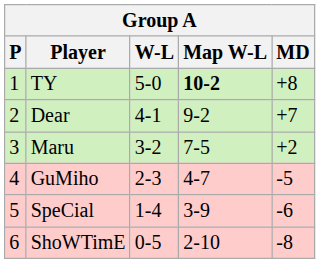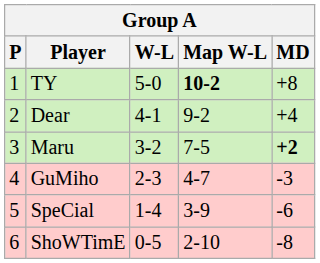(287, 115) +7 -> (287, 115) +4
(287, 147) normal -> (287, 147) bold
(285, 178) -5 -> (285, 178) -3
